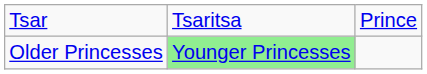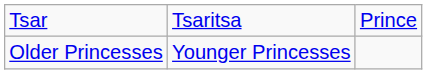(261, 52) lightgreen background -> (261, 52) no background
